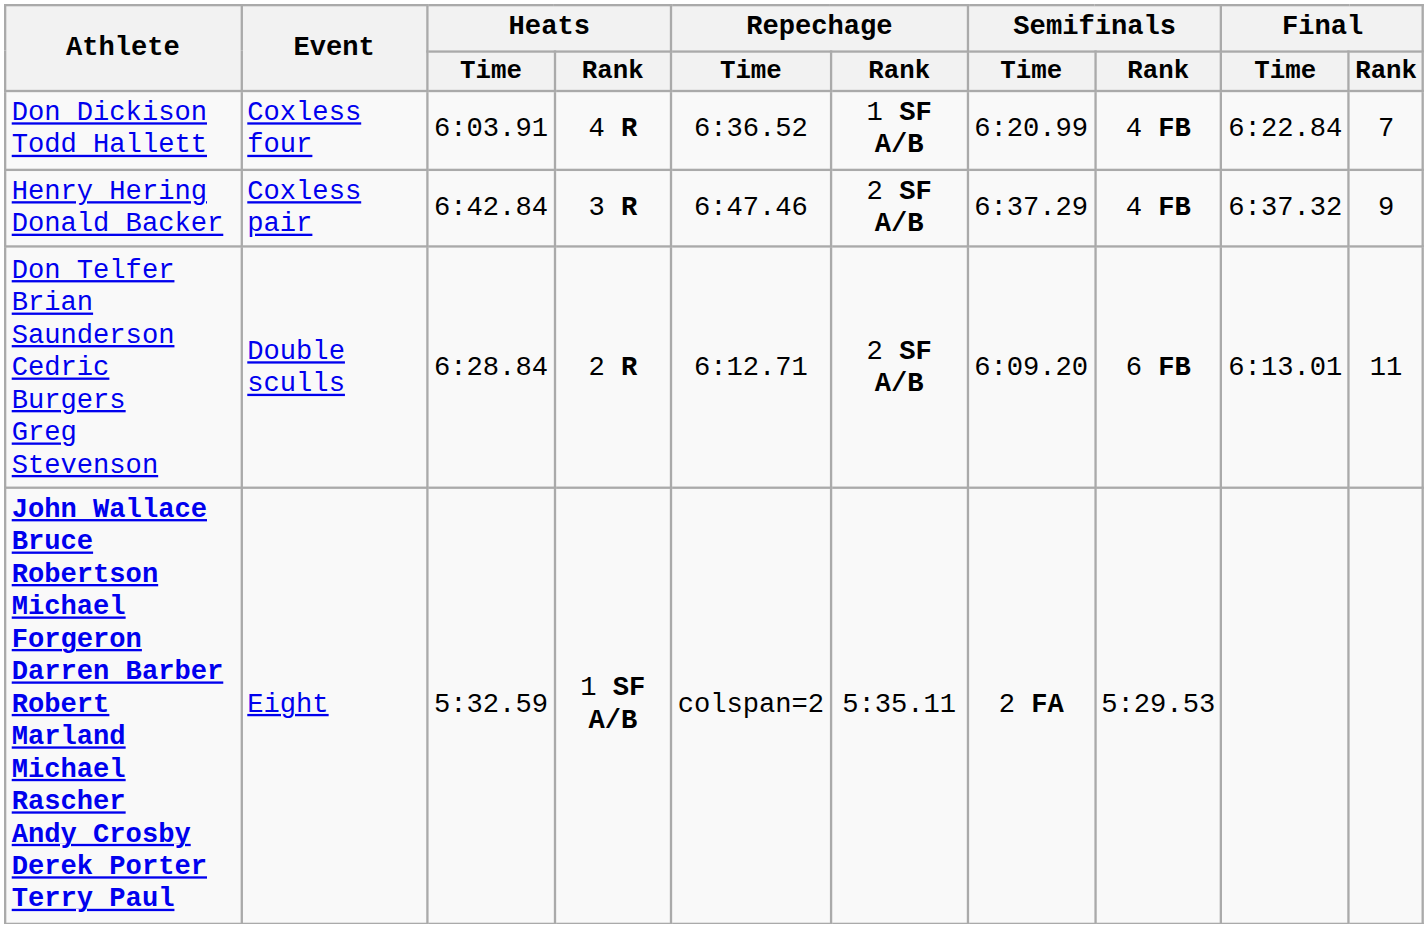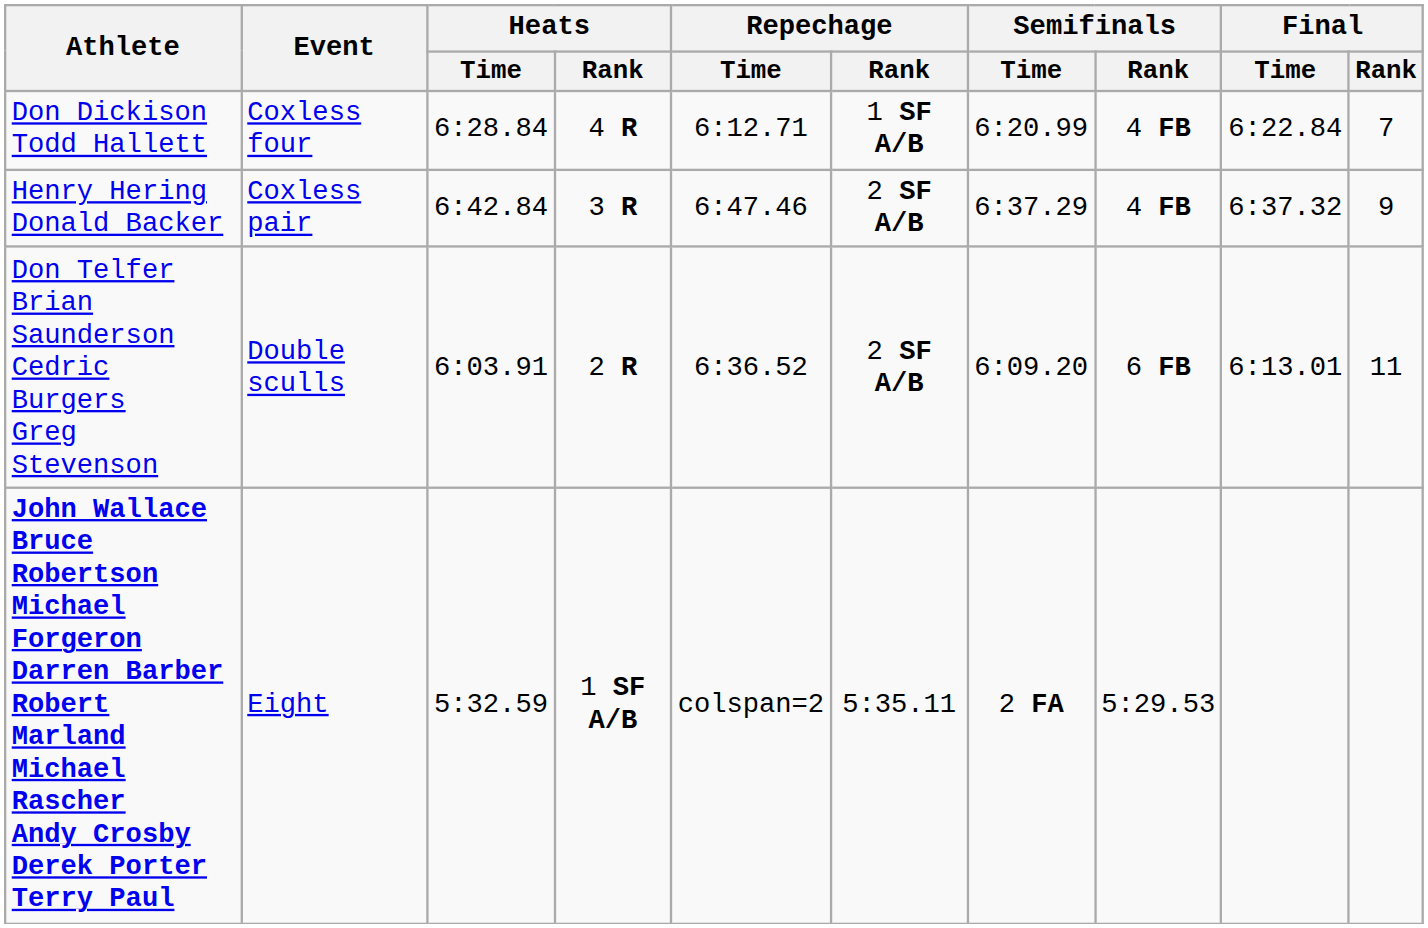(491, 130) 6:03.91 -> (491, 130) 6:28.84
(751, 130) 6:36.52 -> (751, 130) 6:12.71
(491, 367) 6:28.84 -> (491, 367) 6:03.91
(751, 367) 6:12.71 -> (751, 367) 6:36.52
